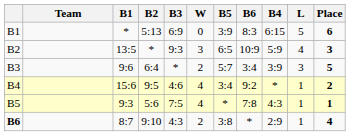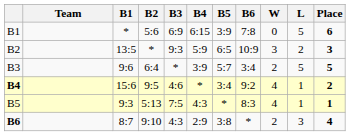columns swapped: (275, 13) <-> (200, 13)
(151, 31) 5:13 -> (151, 31) 5:6
(249, 31) 8:3 -> (248, 31) 7:8
(301, 49) 4 -> (301, 49) 2
(301, 67) 3 -> (301, 67) 5
(14, 85) normal -> (14, 85) bold
(151, 103) 5:6 -> (151, 103) 5:13
(249, 103) 7:8 -> (248, 103) 8:3
(301, 121) 1 -> (301, 121) 3
